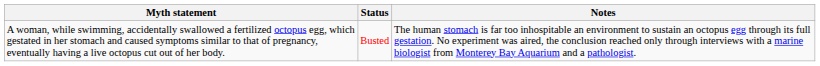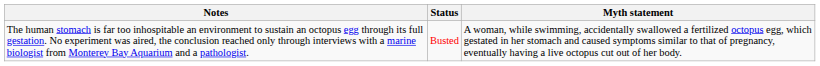columns swapped: (181, 12) <-> (603, 12)
